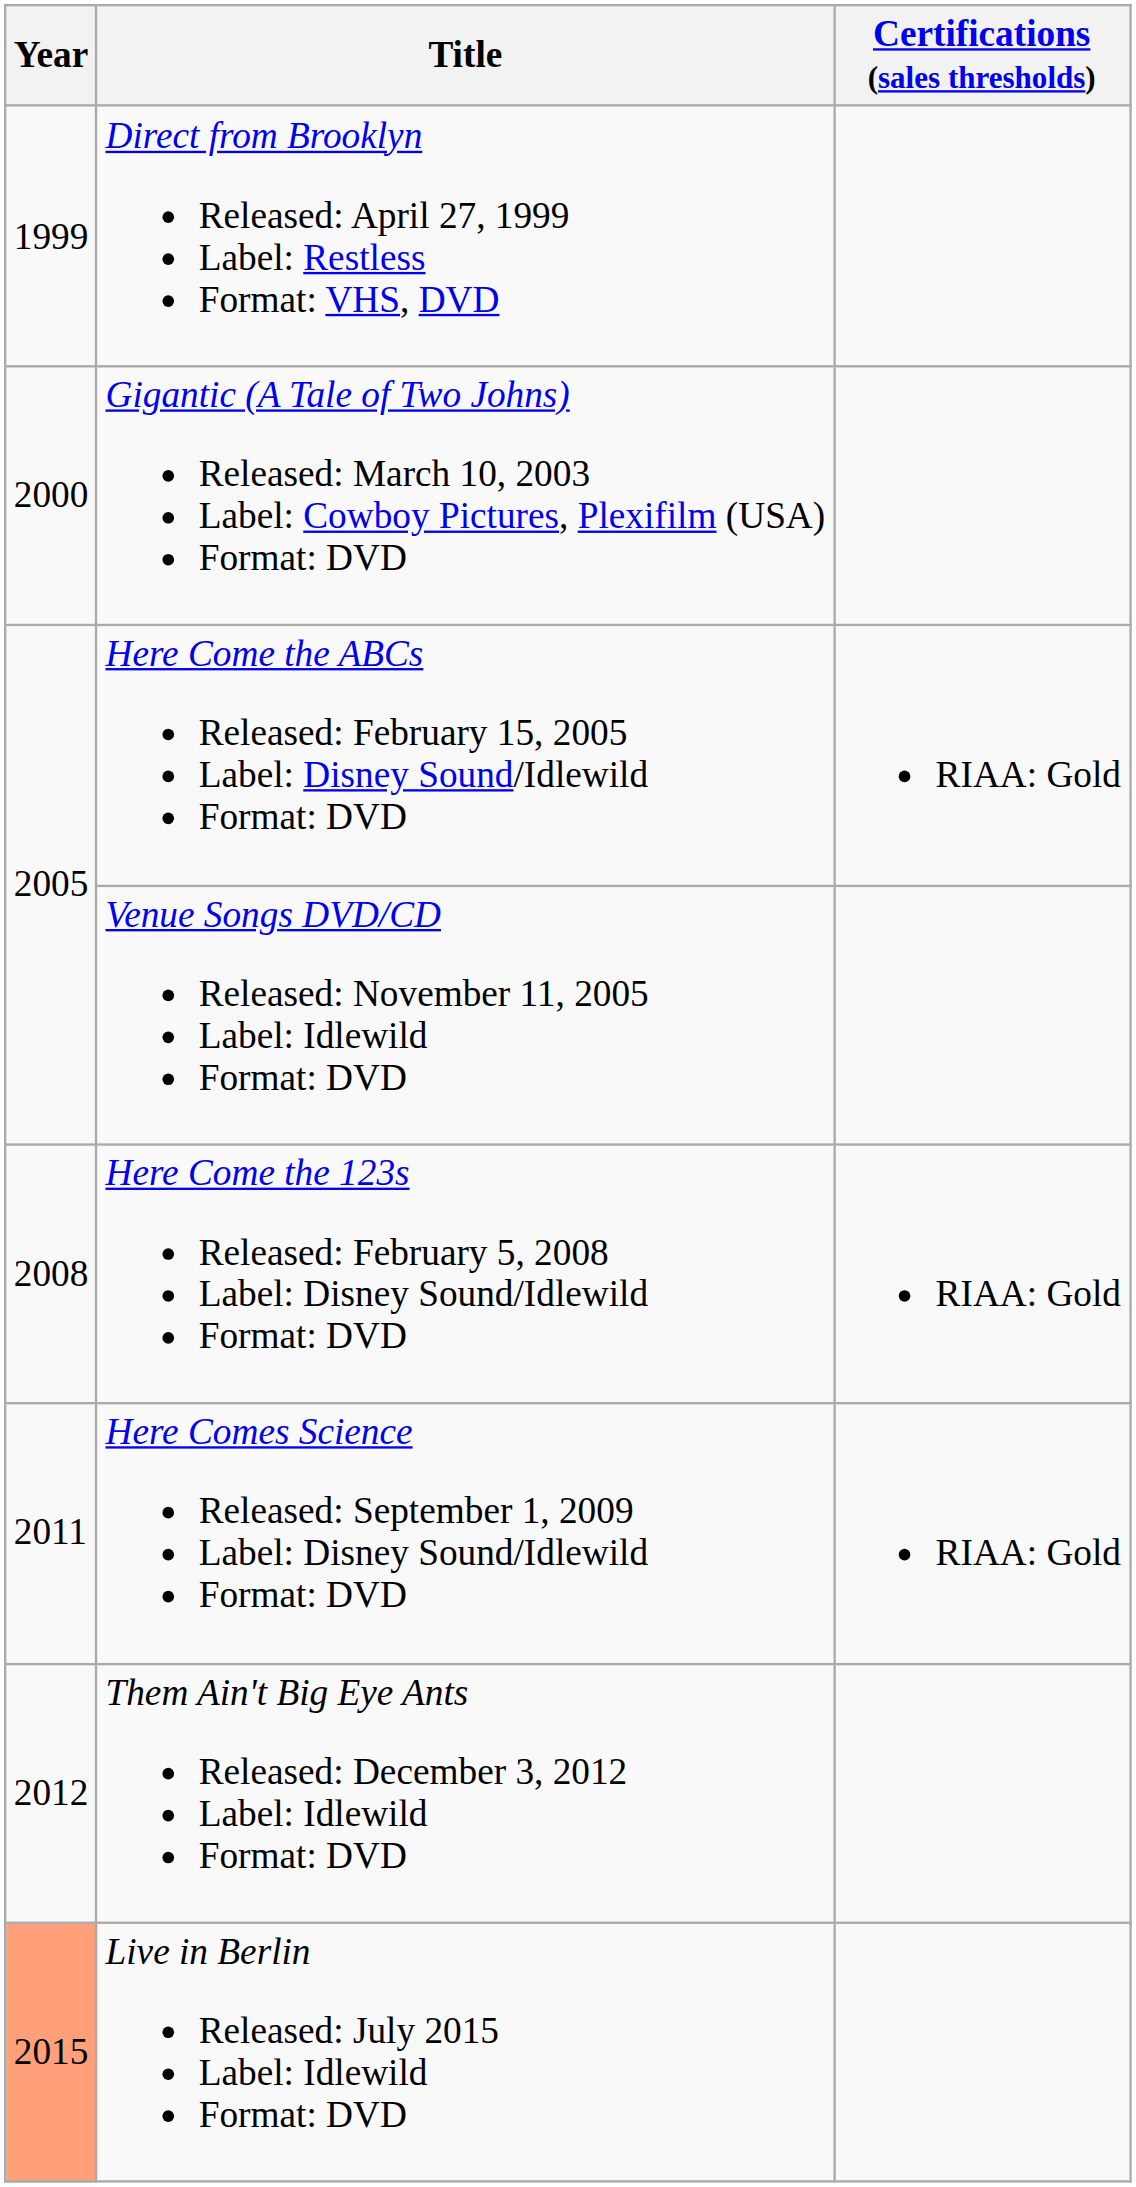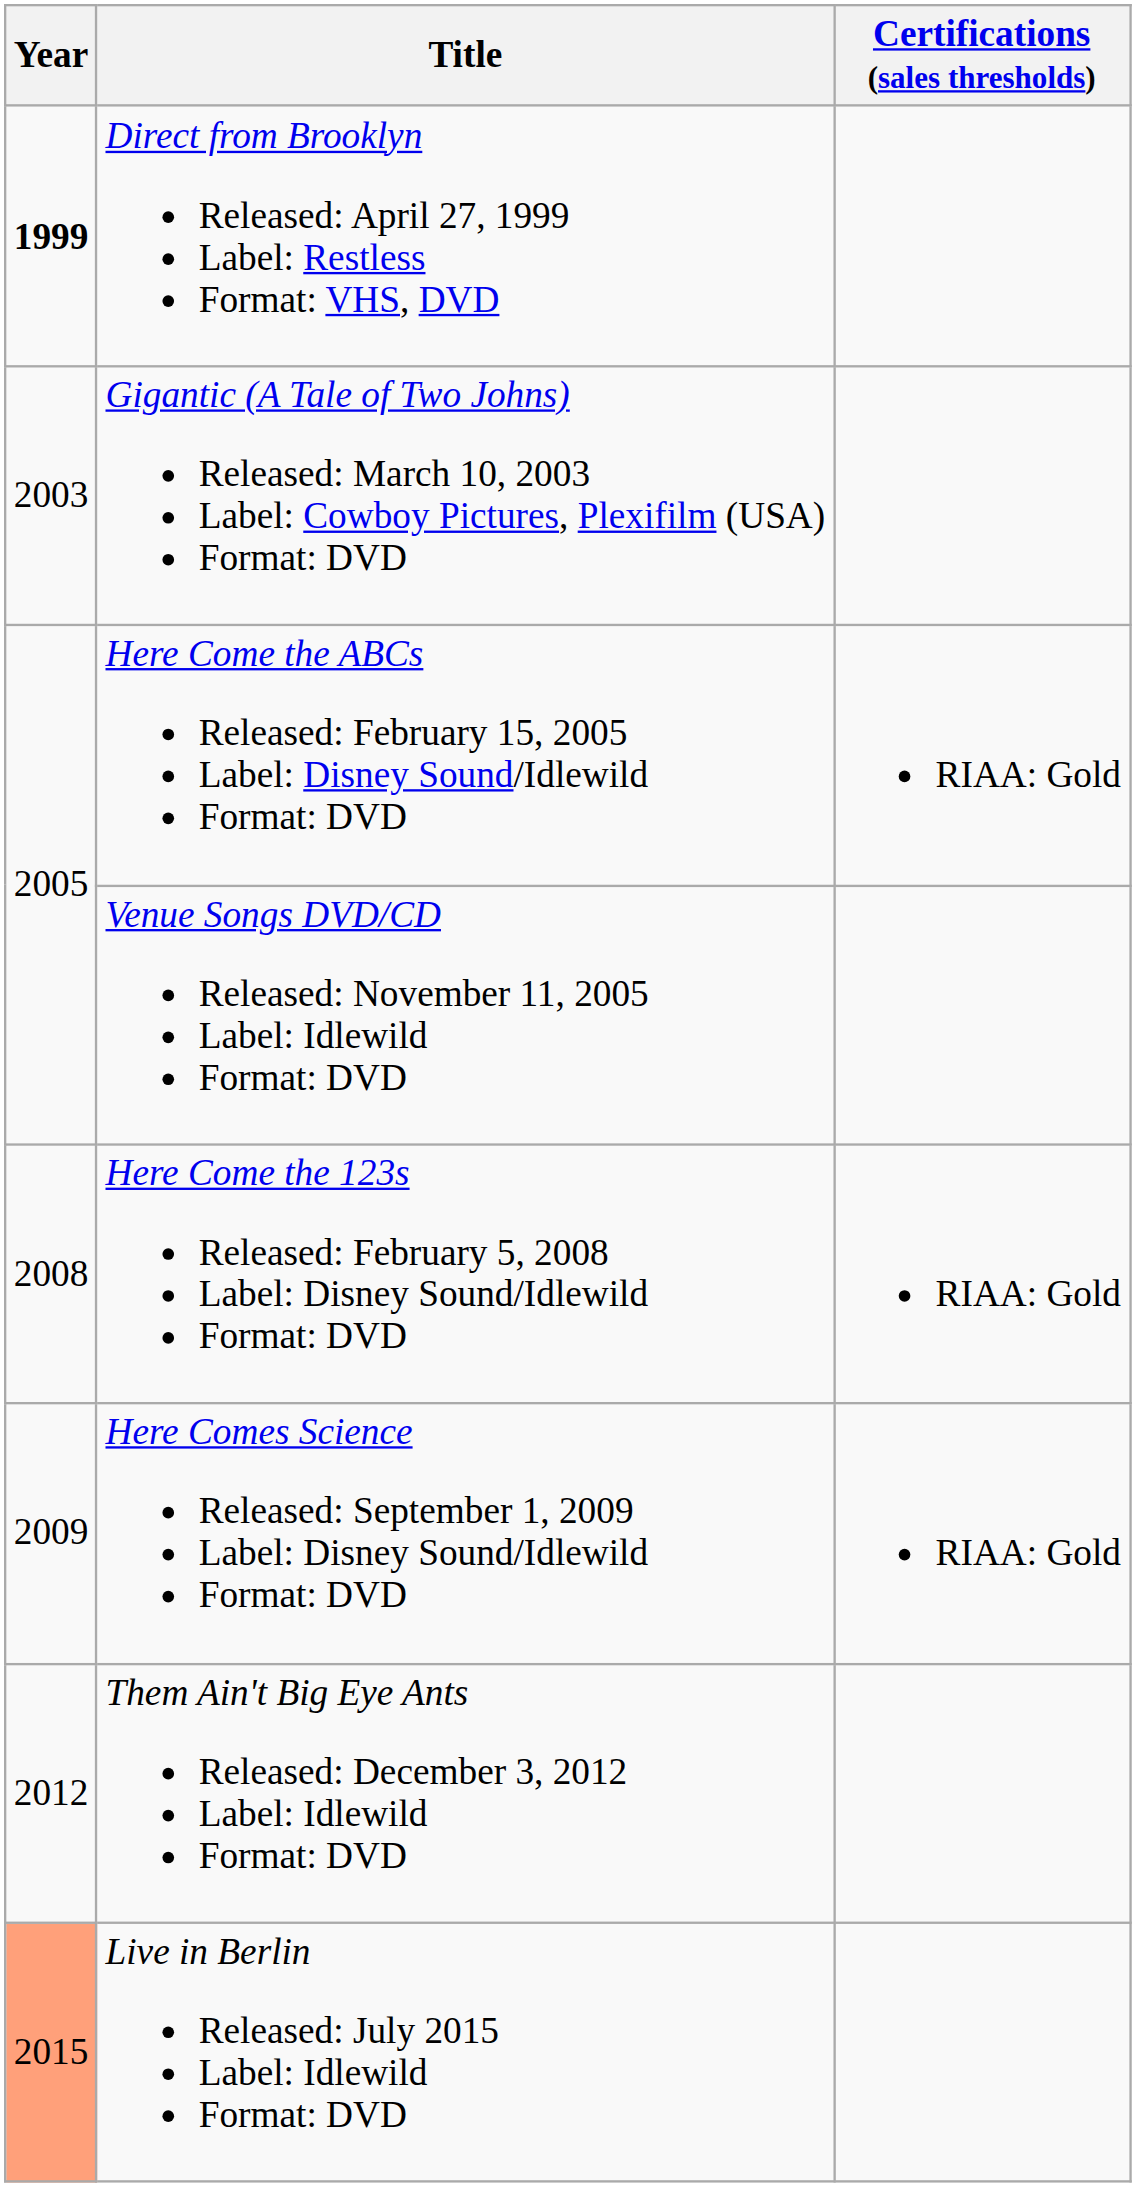(51, 235) normal -> (51, 235) bold
(51, 494) 2000 -> (51, 494) 2003
(50, 1532) 2011 -> (51, 1532) 2009
